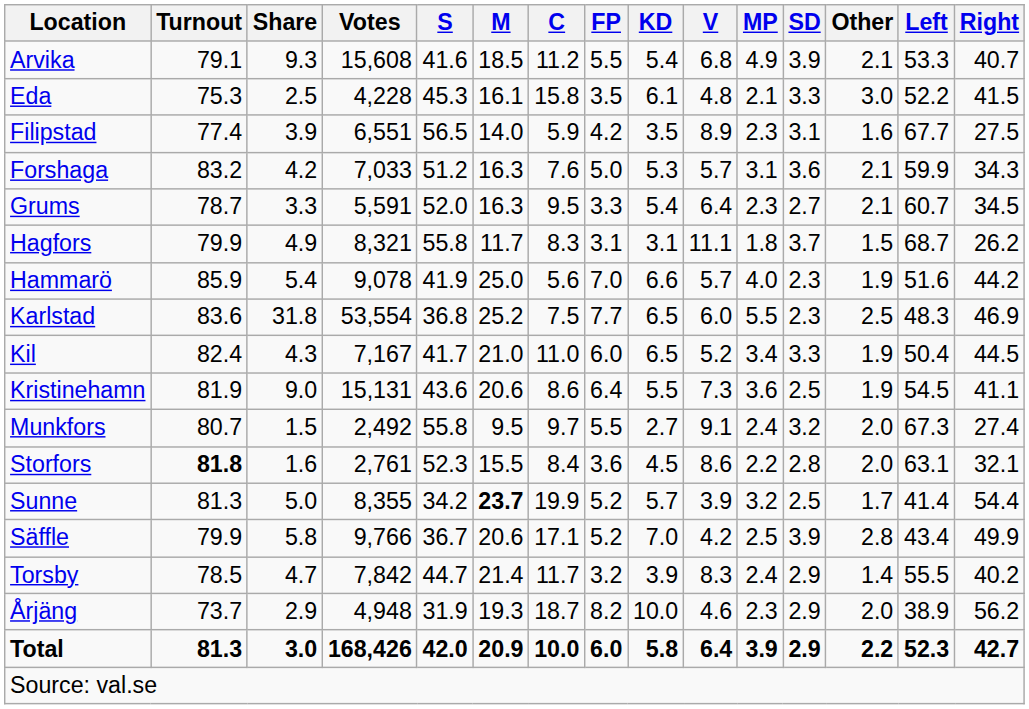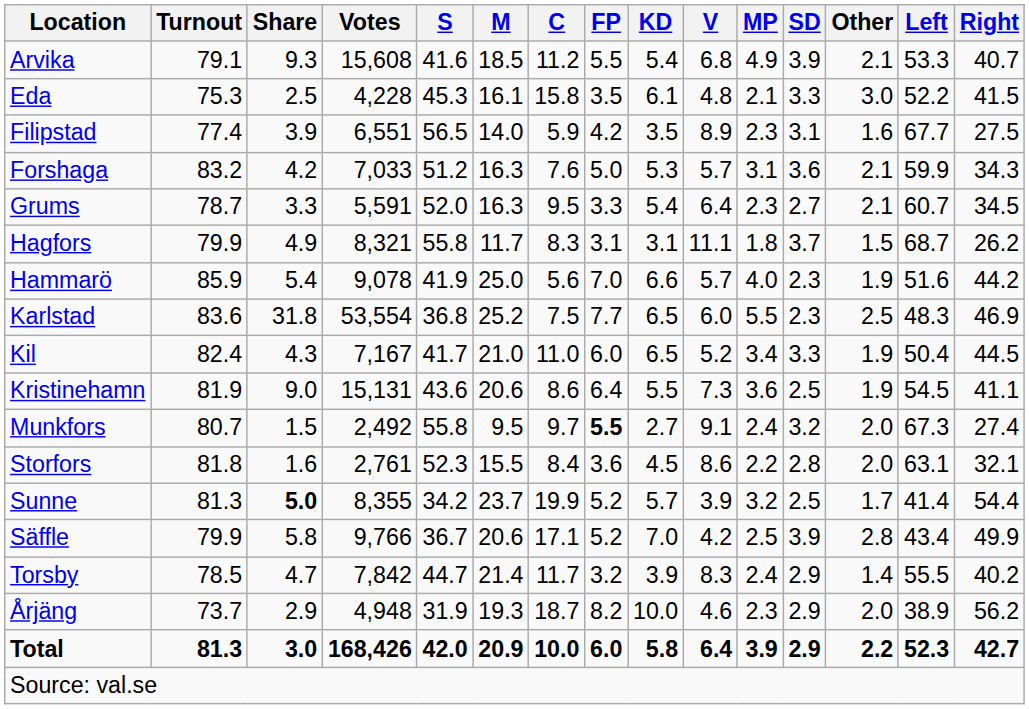(606, 427) normal -> (606, 427) bold
(219, 464) bold -> (219, 464) normal
(301, 501) normal -> (301, 501) bold
(501, 501) bold -> (501, 501) normal
